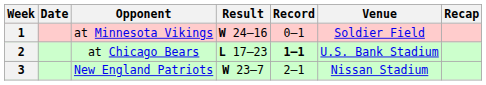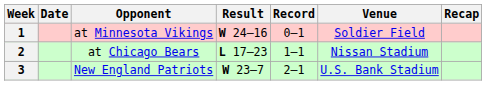(294, 52) bold -> (294, 52) normal
(380, 52) U.S. Bank Stadium -> (380, 52) Nissan Stadium
(380, 70) Nissan Stadium -> (380, 70) U.S. Bank Stadium
